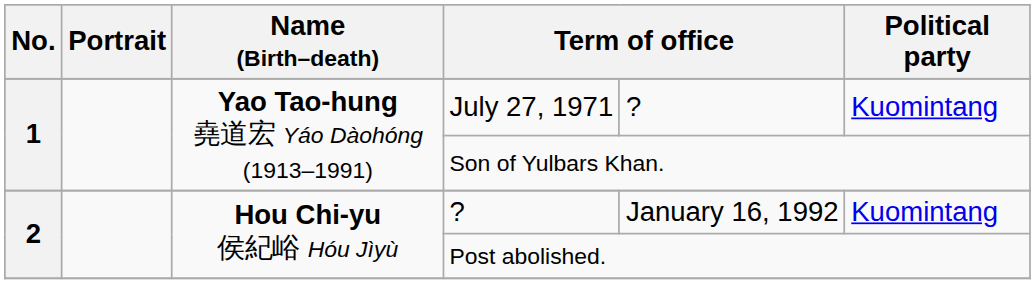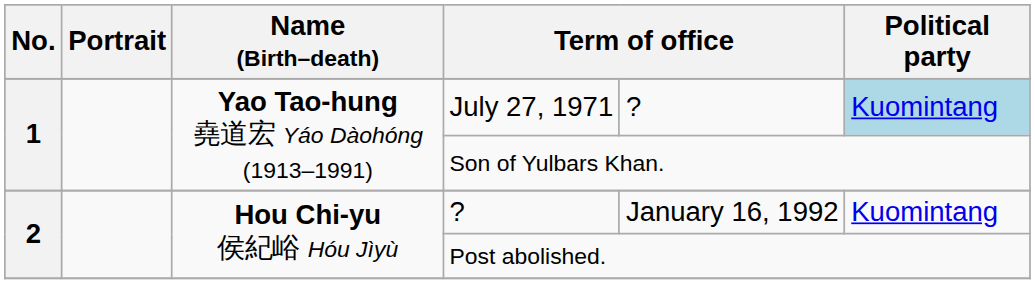(925, 106) no background -> (925, 106) lightblue background
